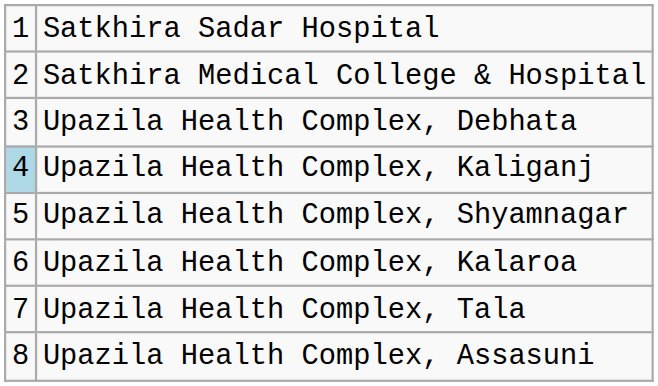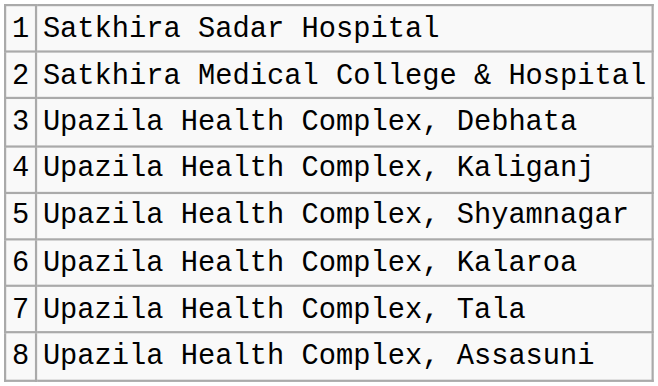(21, 169) lightblue background -> (21, 169) no background
